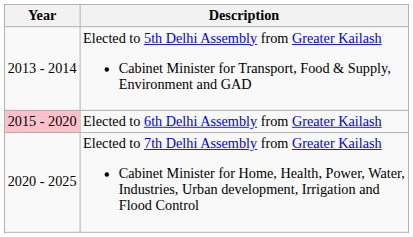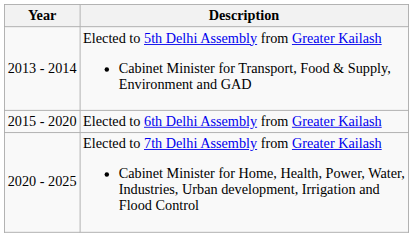(42, 121) pink background -> (42, 121) no background
